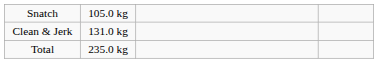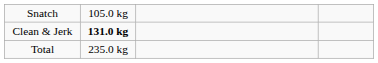(108, 31) normal -> (108, 31) bold
